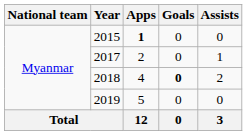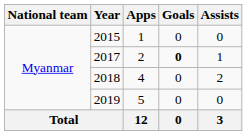(141, 36) bold -> (141, 36) normal
(178, 57) normal -> (178, 57) bold
(178, 78) bold -> (178, 78) normal
